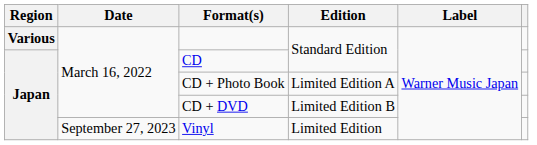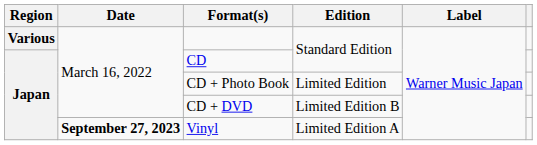(343, 83) Limited Edition A -> (341, 83) Limited Edition
(118, 128) normal -> (121, 128) bold
(337, 128) Limited Edition -> (348, 128) Limited Edition A
